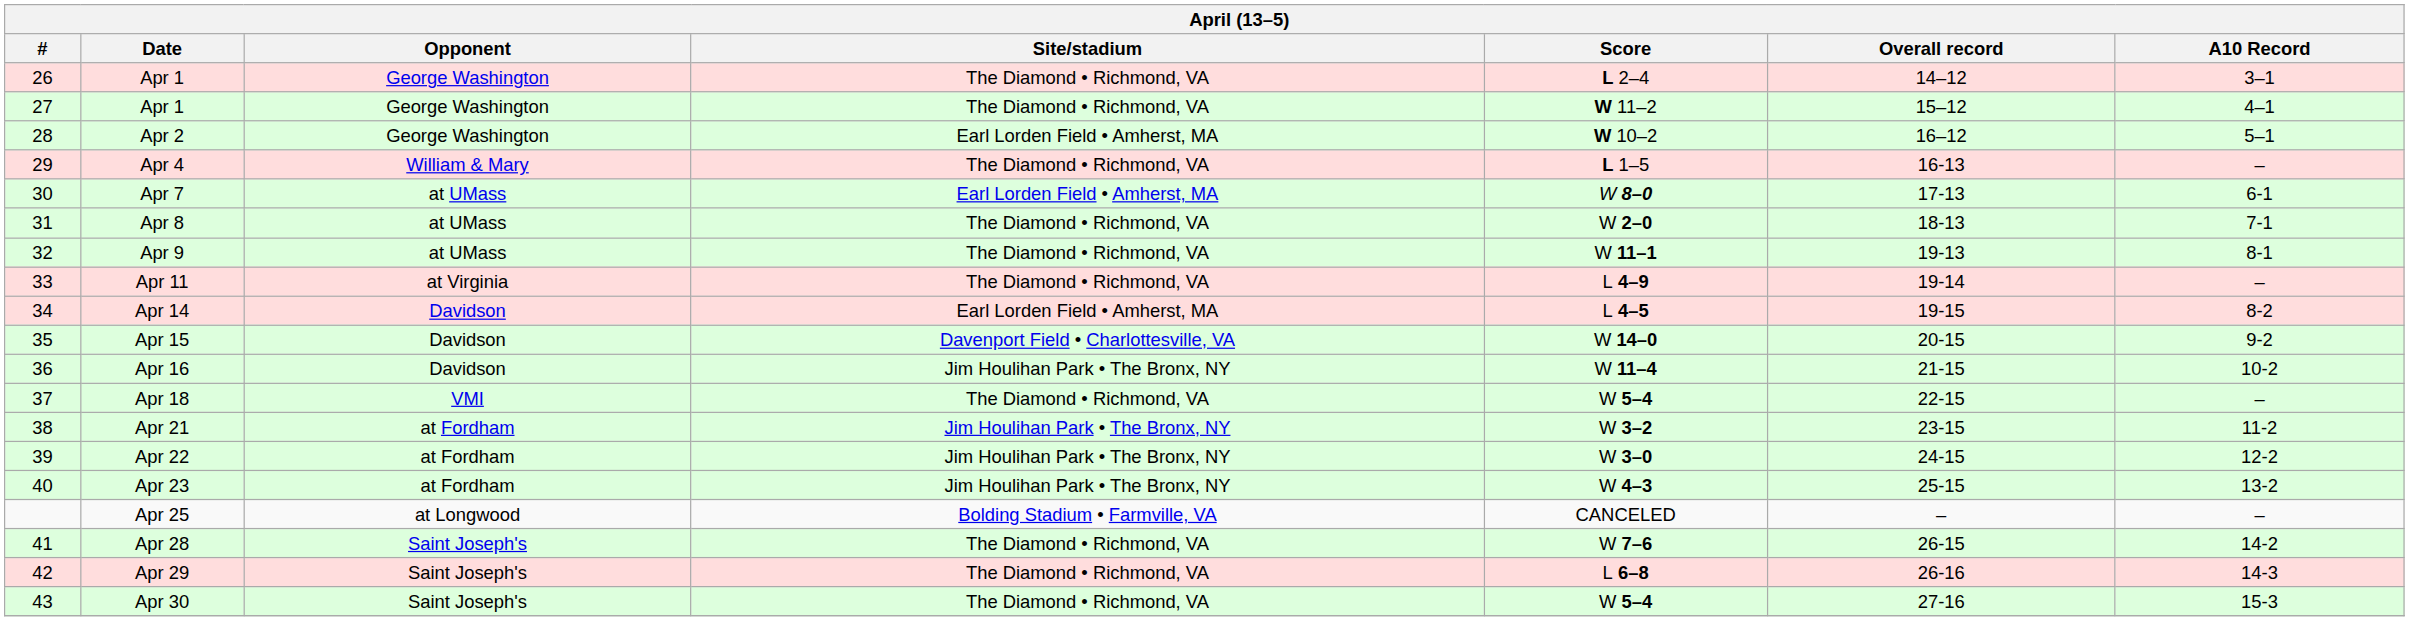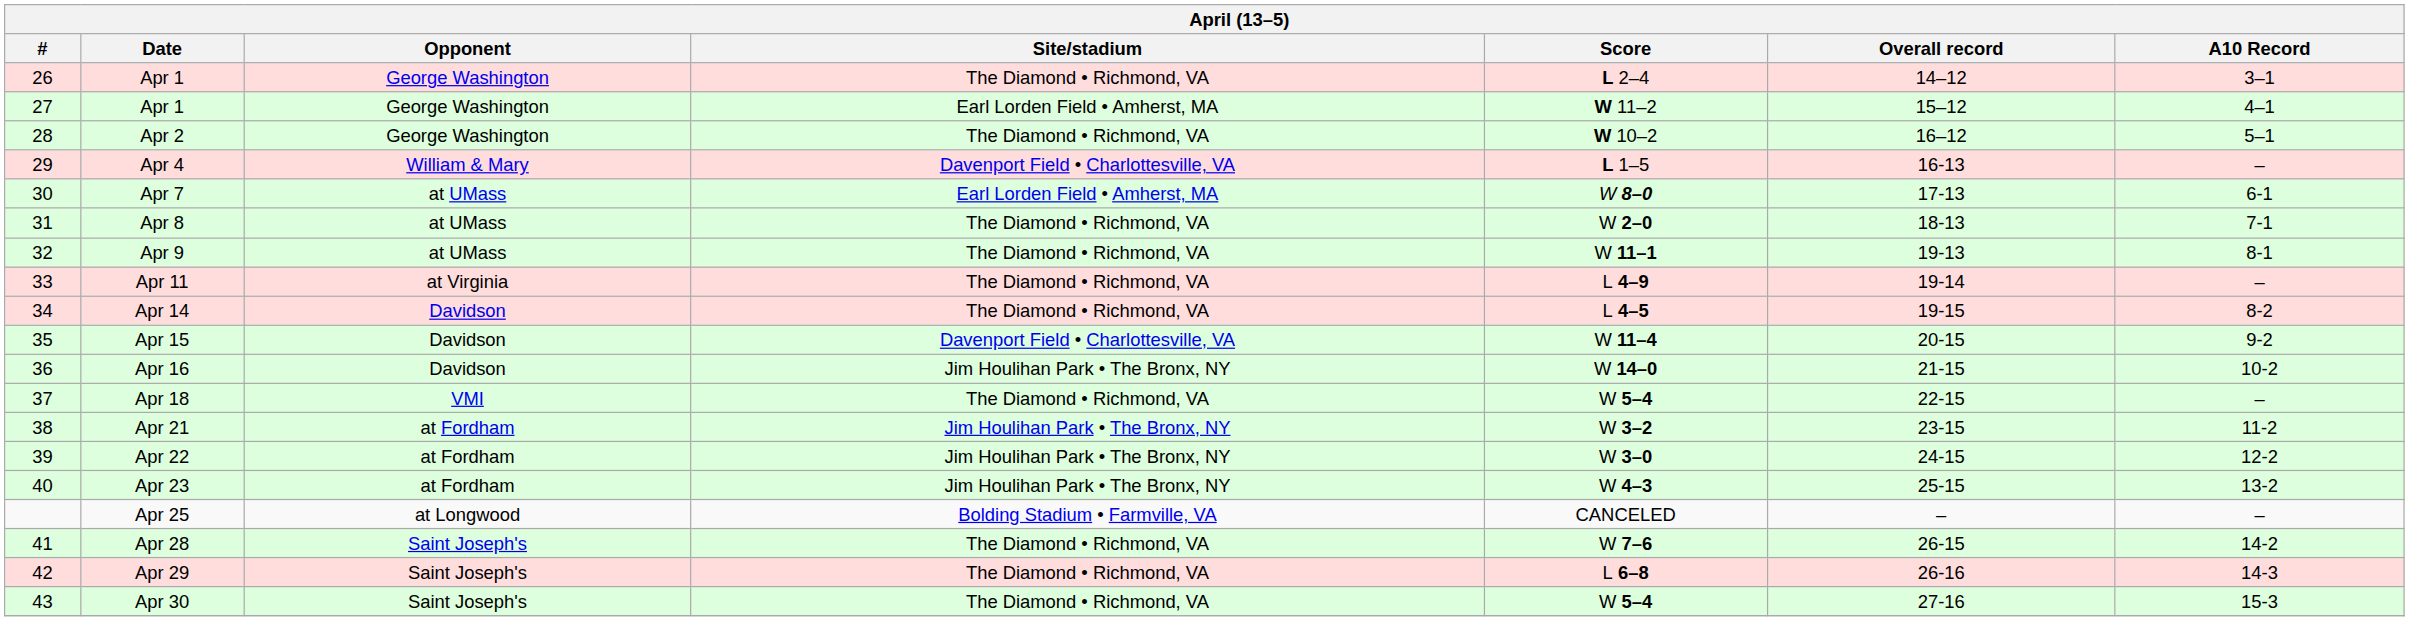(1087, 107) The Diamond • Richmond, VA -> (1087, 107) Earl Lorden Field • Amherst, MA
(1087, 136) Earl Lorden Field • Amherst, MA -> (1087, 136) The Diamond • Richmond, VA
(1087, 165) The Diamond • Richmond, VA -> (1087, 165) Davenport Field • Charlottesville, VA
(1087, 310) Earl Lorden Field • Amherst, MA -> (1087, 310) The Diamond • Richmond, VA
(1626, 339) W 14–0 -> (1626, 339) W 11–4
(1626, 369) W 11–4 -> (1626, 369) W 14–0
